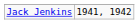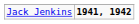(104, 12) normal -> (104, 12) bold
